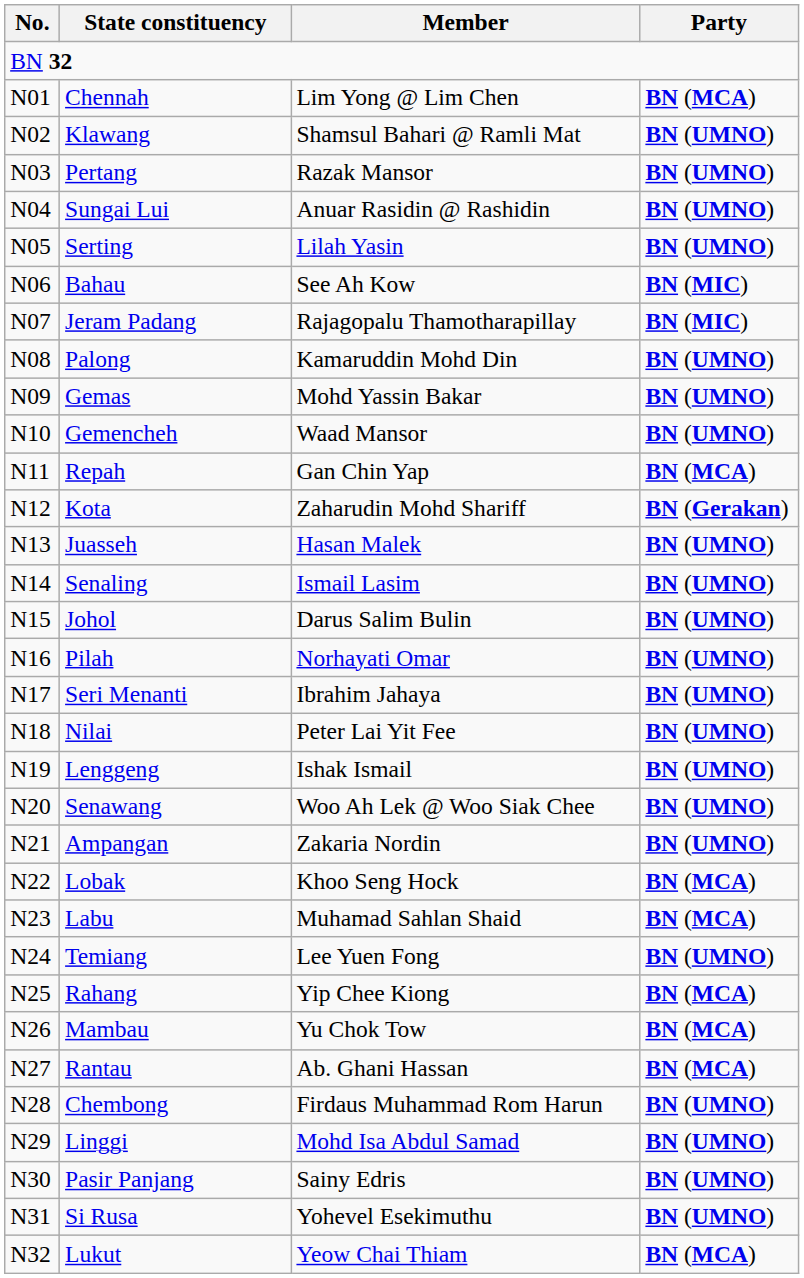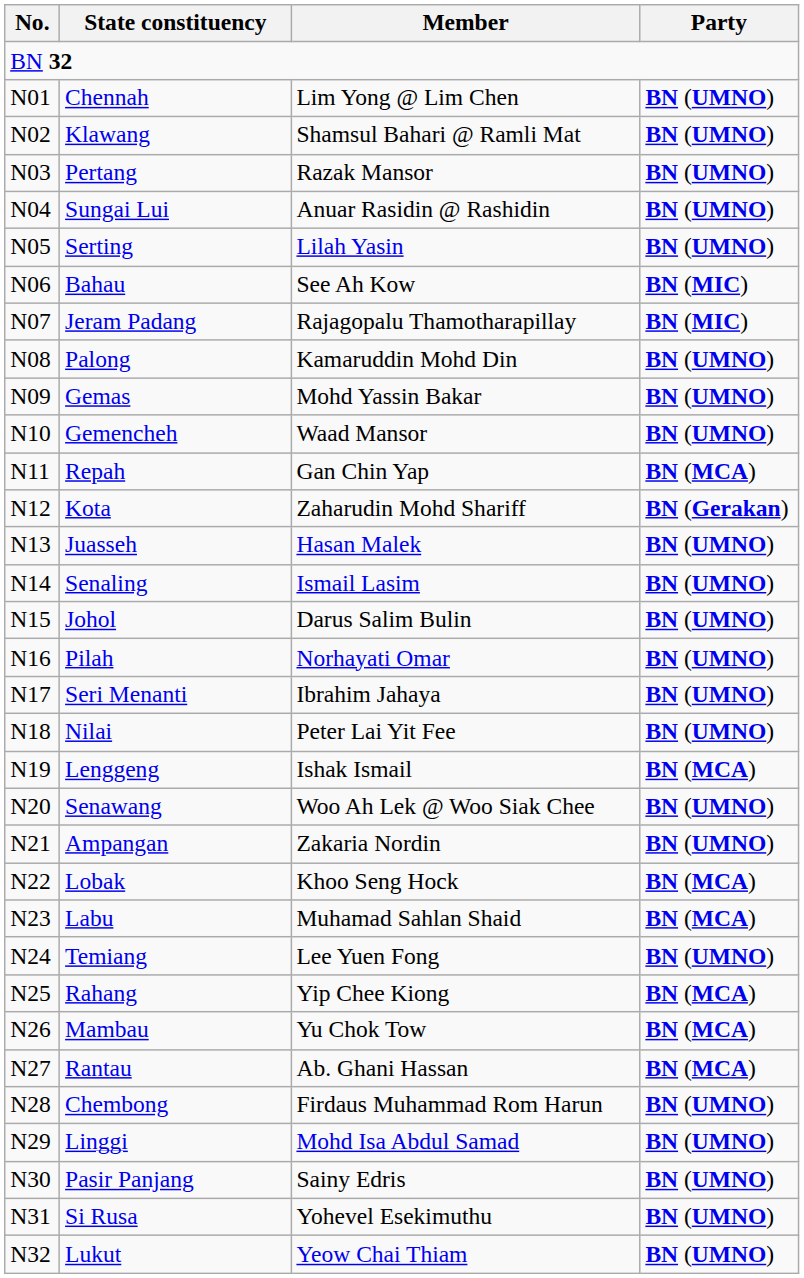(701, 97) BN (MCA) -> (710, 97) BN (UMNO)
(710, 769) BN (UMNO) -> (701, 769) BN (MCA)
(701, 1254) BN (MCA) -> (710, 1254) BN (UMNO)
